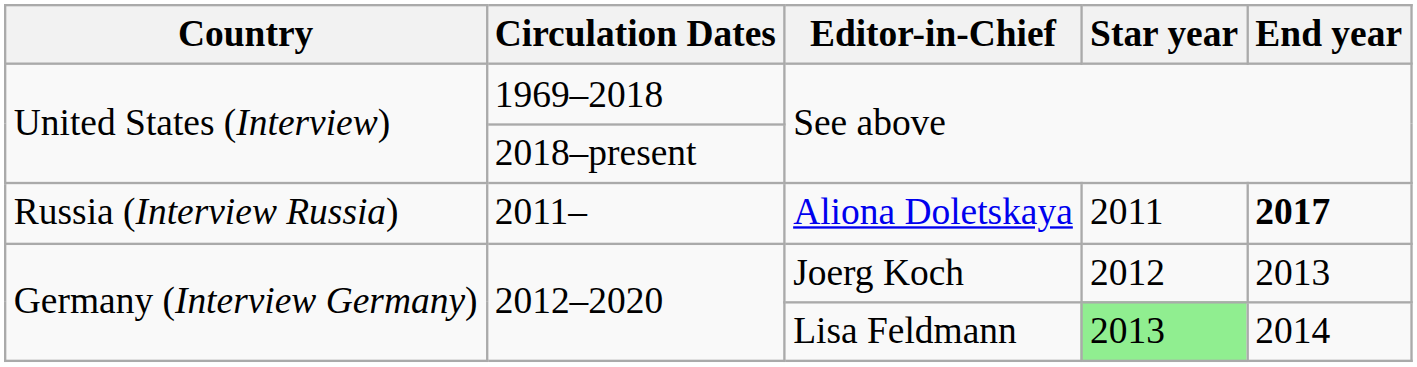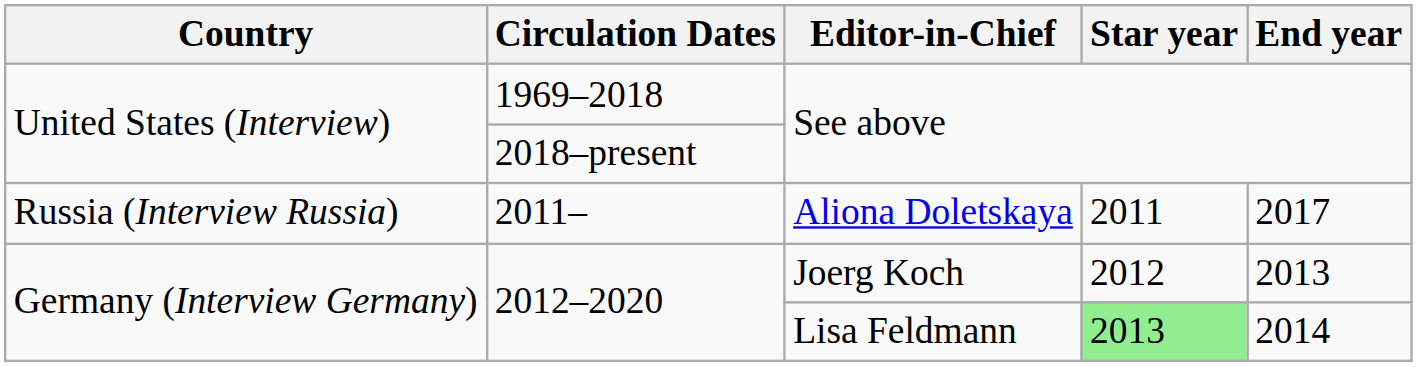(1293, 212) bold -> (1293, 212) normal
